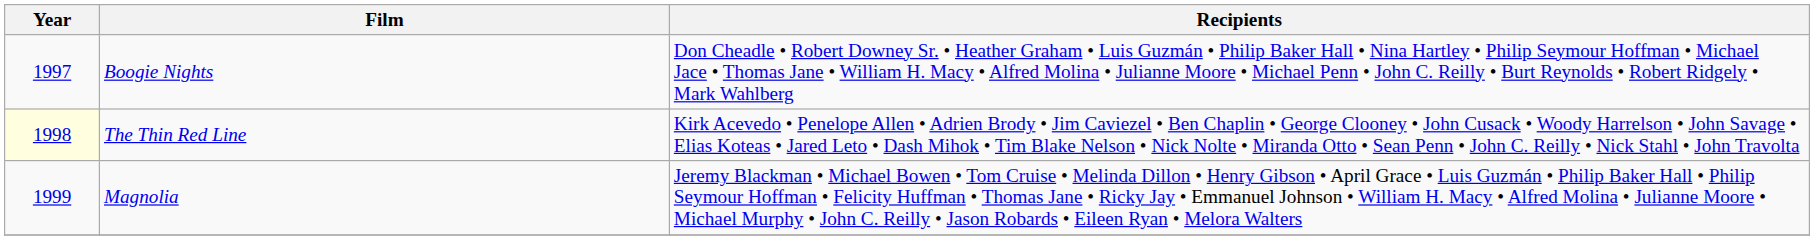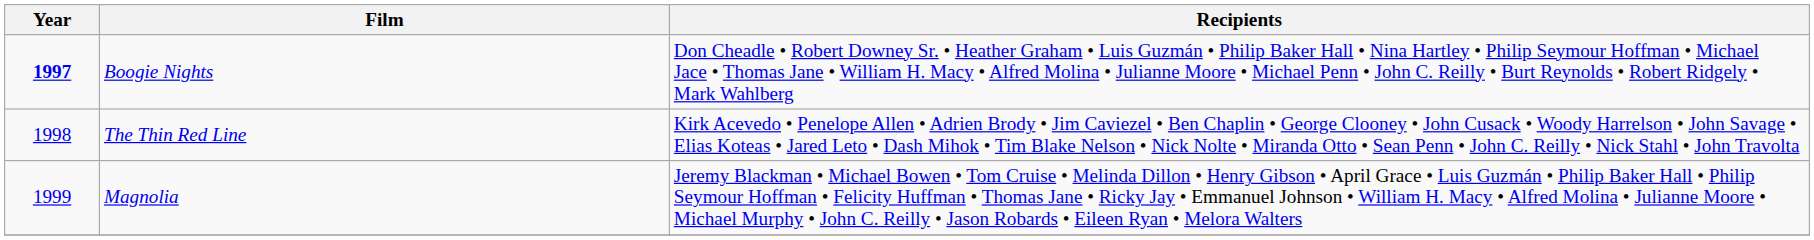(52, 71) normal -> (52, 71) bold
(52, 134) lightyellow background -> (52, 134) no background
